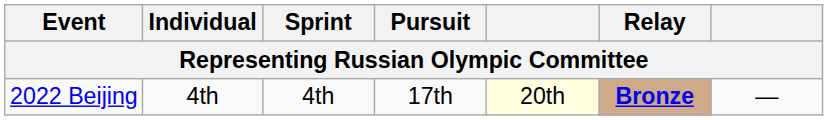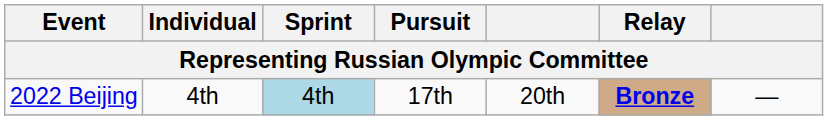(318, 96) no background -> (318, 96) lightblue background
(543, 96) lightyellow background -> (543, 96) no background
